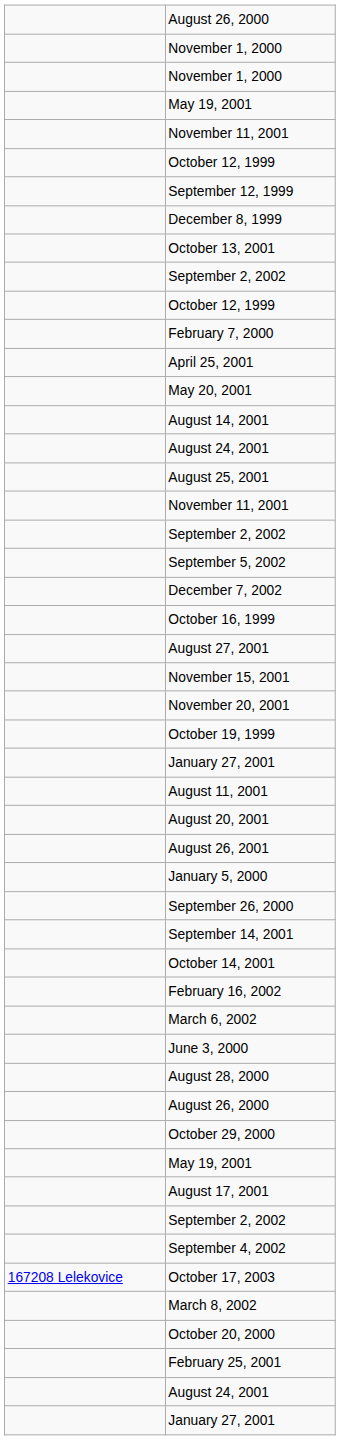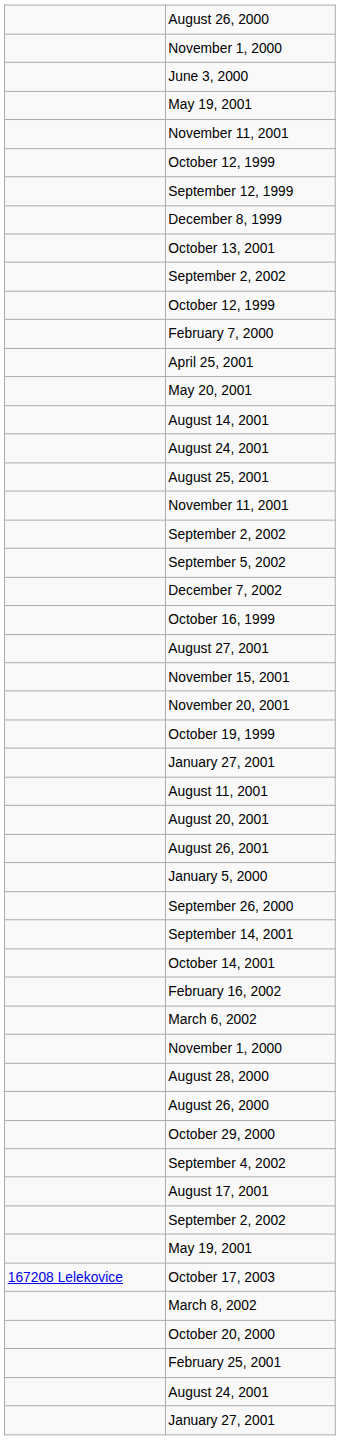(225, 76) November 1, 2000 -> (208, 76) June 3, 2000
(208, 1048) June 3, 2000 -> (225, 1048) November 1, 2000
(210, 1163) May 19, 2001 -> (227, 1163) September 4, 2002
(227, 1248) September 4, 2002 -> (210, 1248) May 19, 2001
